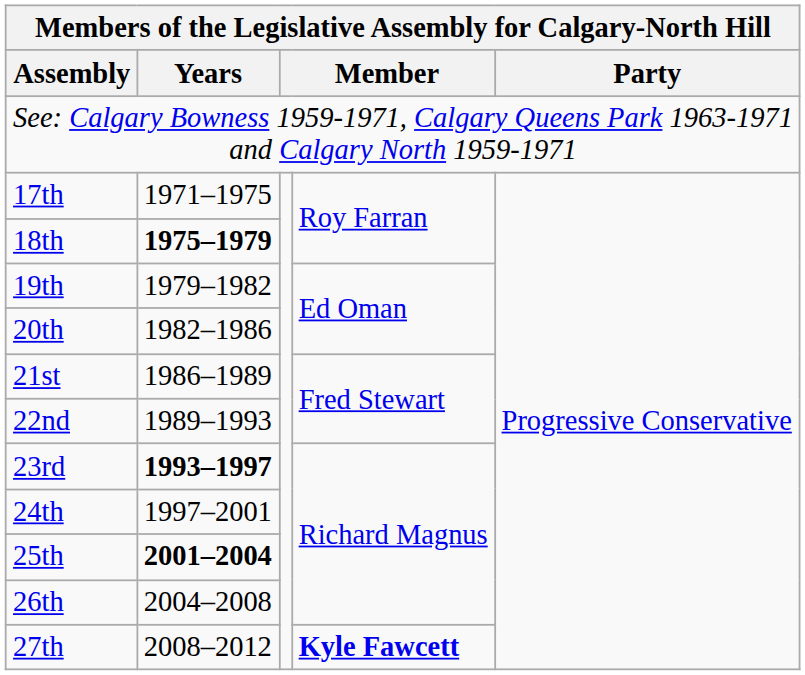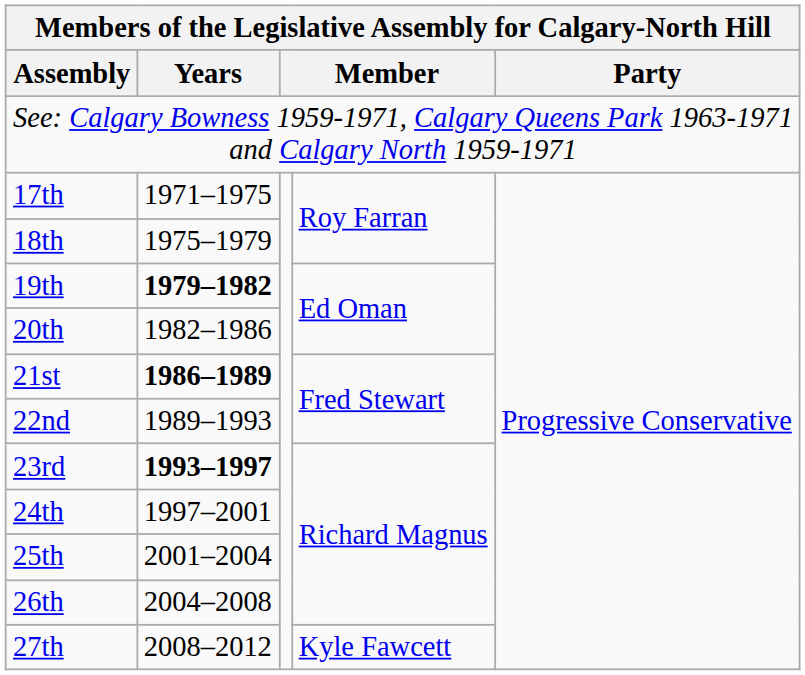(208, 240) bold -> (208, 240) normal
(208, 285) normal -> (208, 285) bold
(208, 375) normal -> (208, 375) bold
(208, 556) bold -> (208, 556) normal
(379, 646) bold -> (375, 646) normal
